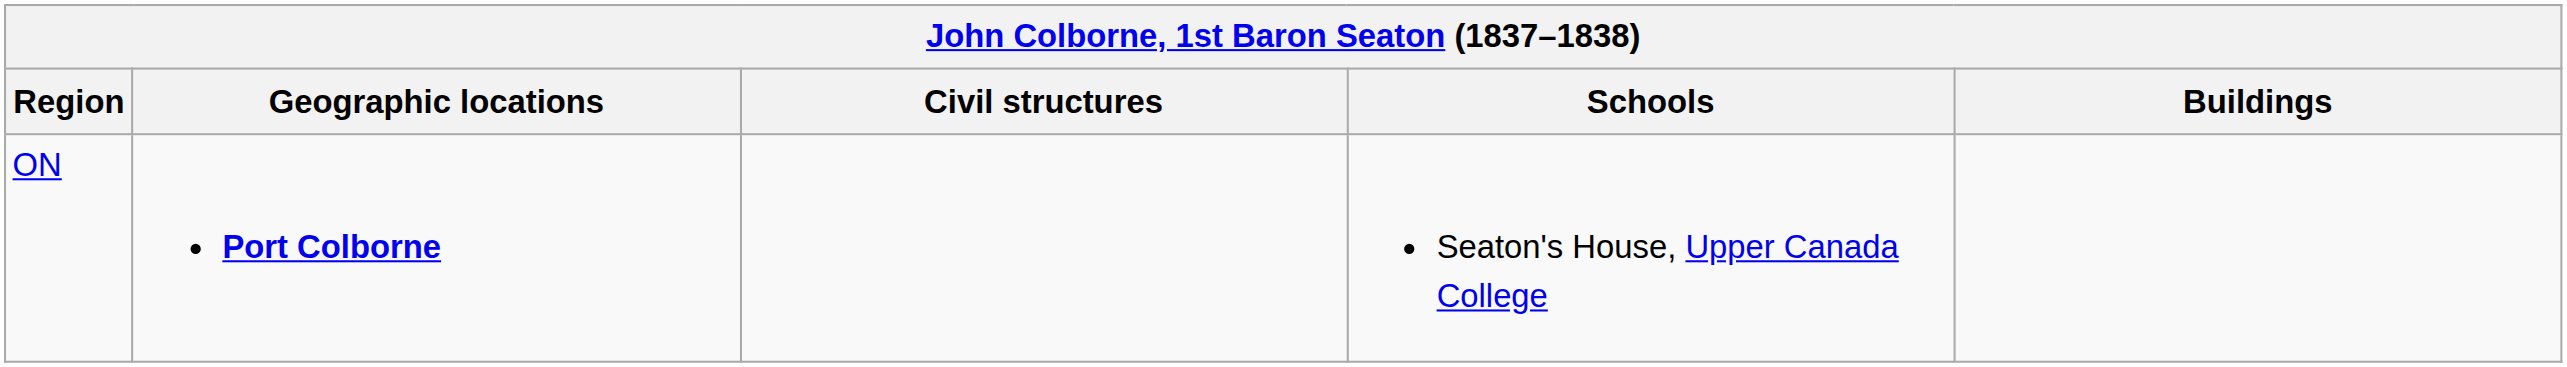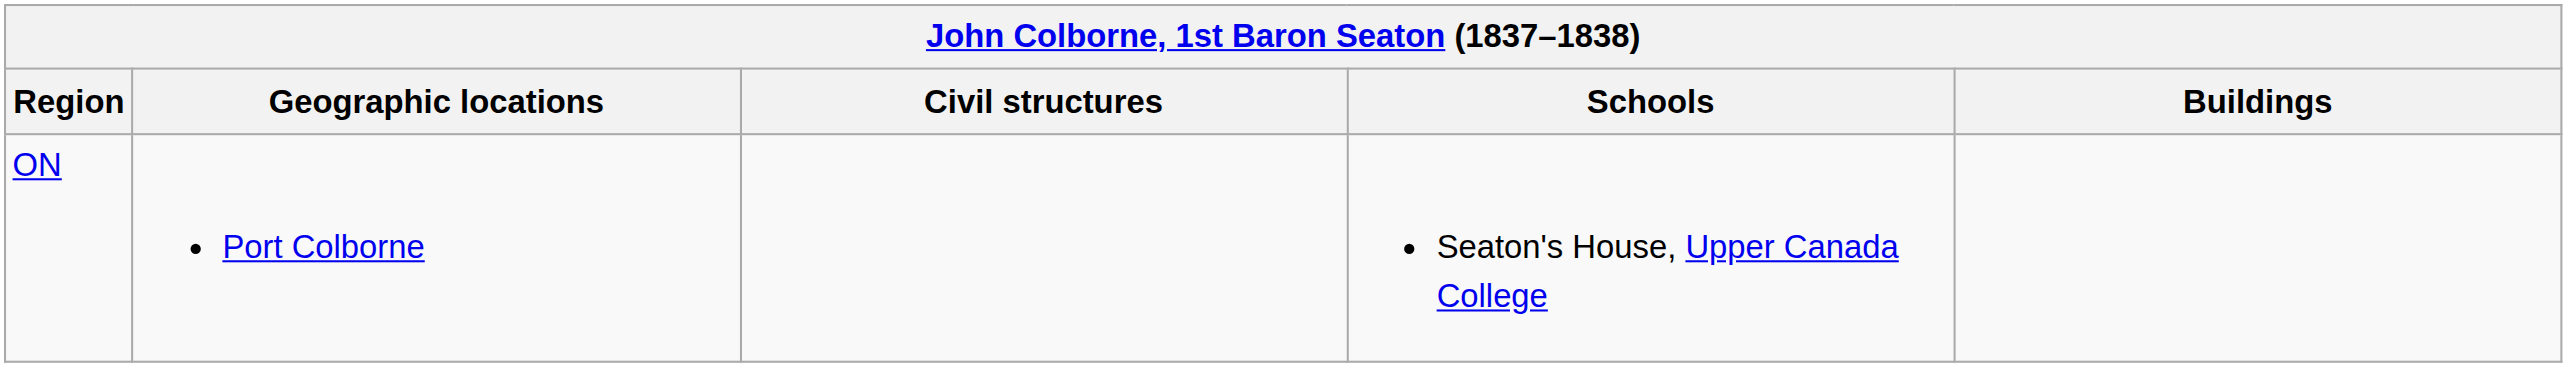(436, 248) bold -> (436, 248) normal
